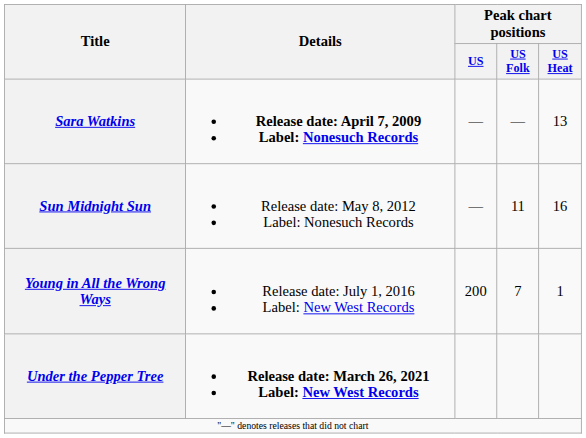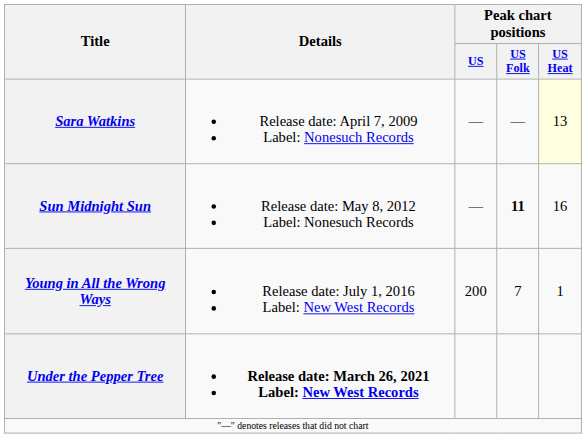(320, 129) bold -> (320, 129) normal
(560, 121) no background -> (560, 121) lightyellow background
(518, 206) normal -> (518, 206) bold
